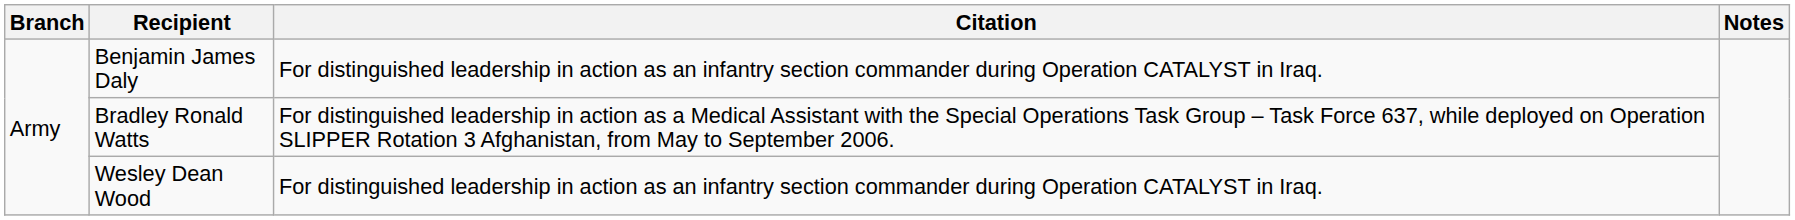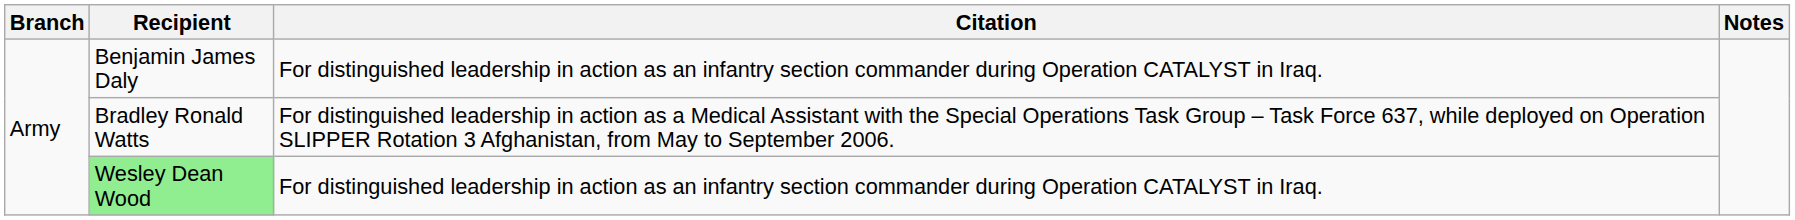(159, 186) no background -> (159, 186) lightgreen background
